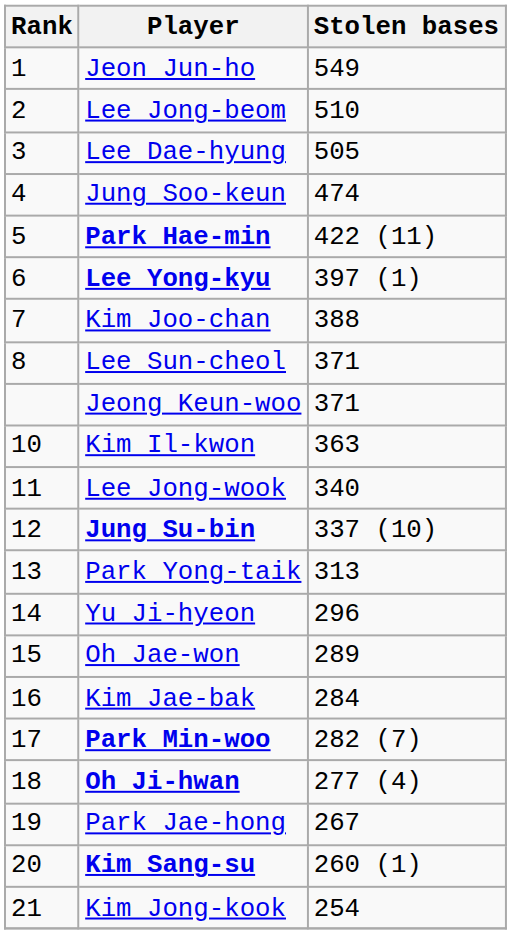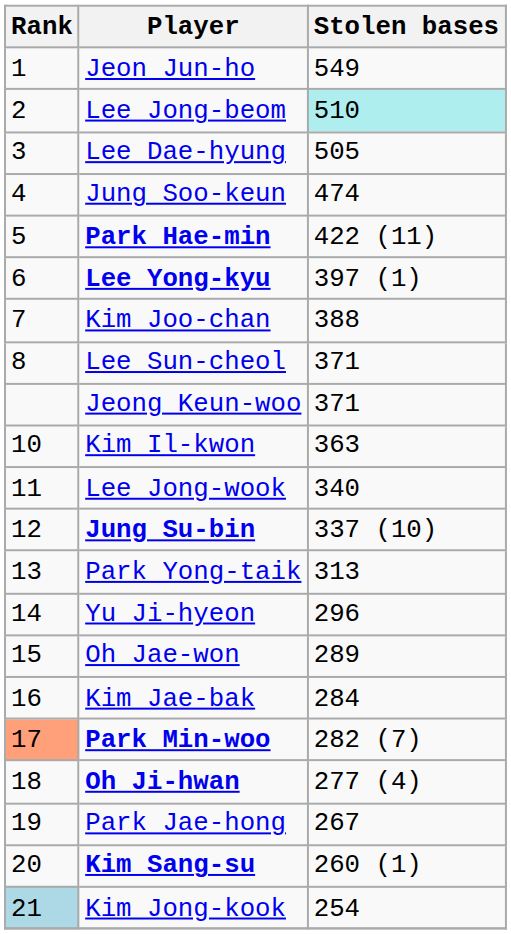(337, 111) no background -> (337, 111) paleturquoise background
(27, 740) no background -> (27, 740) lightsalmon background
(27, 908) no background -> (27, 908) lightblue background
